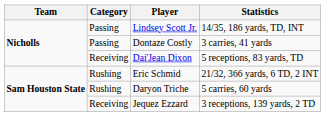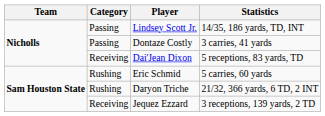(260, 73) 21/32, 366 yards, 6 TD, 2 INT -> (237, 73) 5 carries, 60 yards
(237, 88) 5 carries, 60 yards -> (260, 88) 21/32, 366 yards, 6 TD, 2 INT
